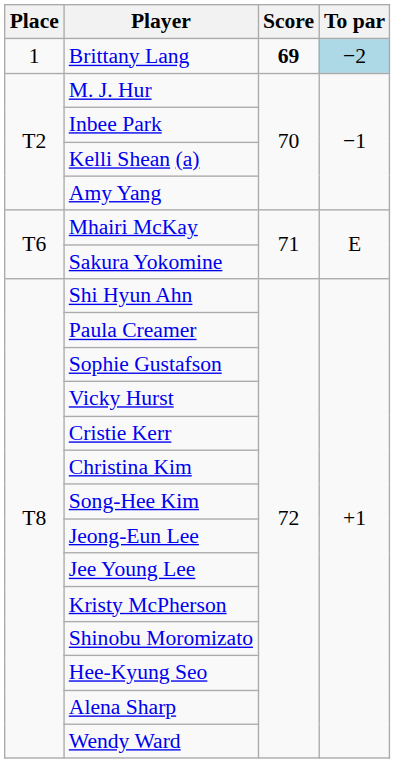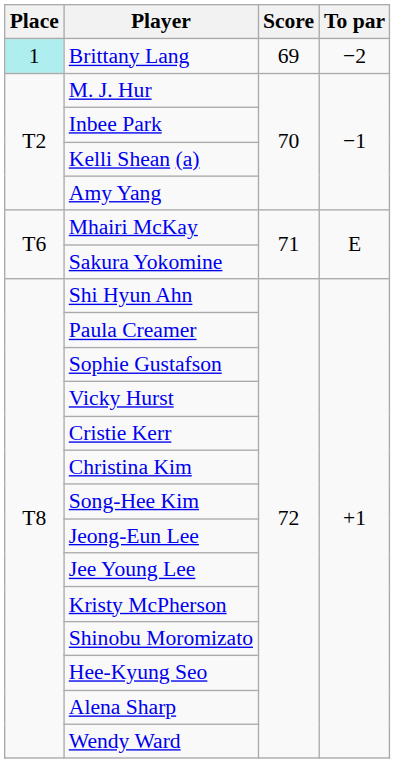(34, 55) no background -> (34, 55) paleturquoise background
(289, 55) bold -> (289, 55) normal
(355, 55) lightblue background -> (355, 55) no background
